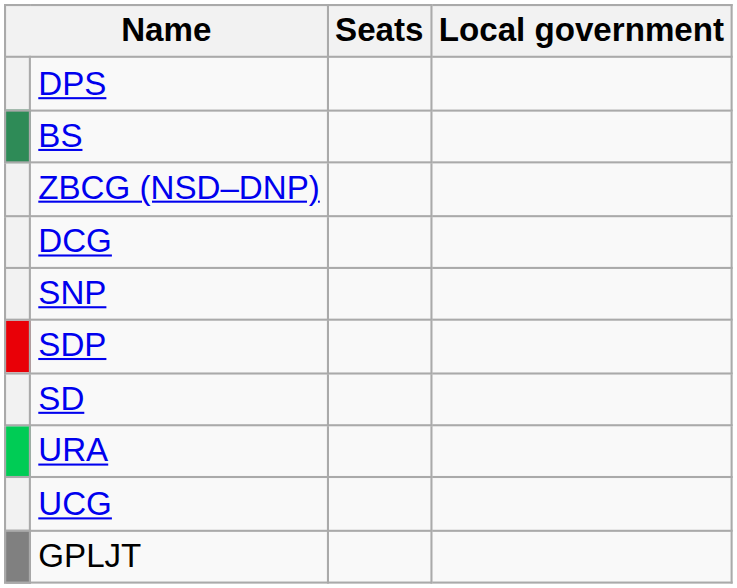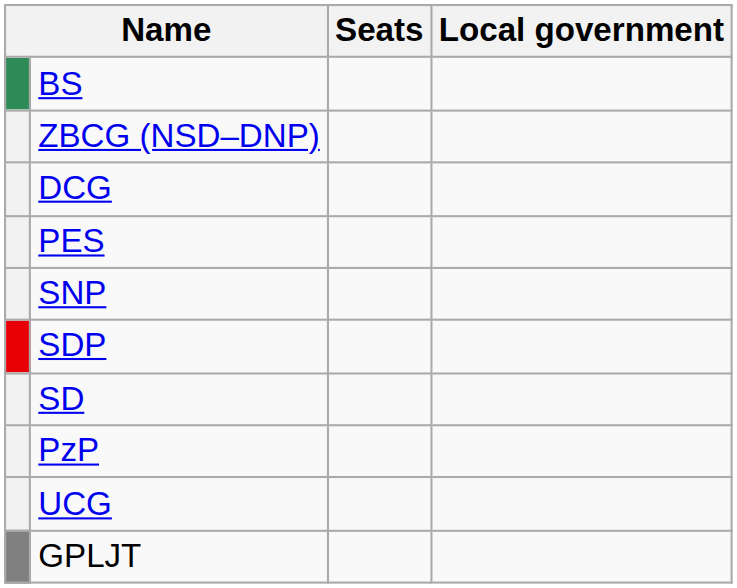- row: (72, 83)
+ row: (71, 240)
- row: (73, 450)
+ row: (69, 450)
